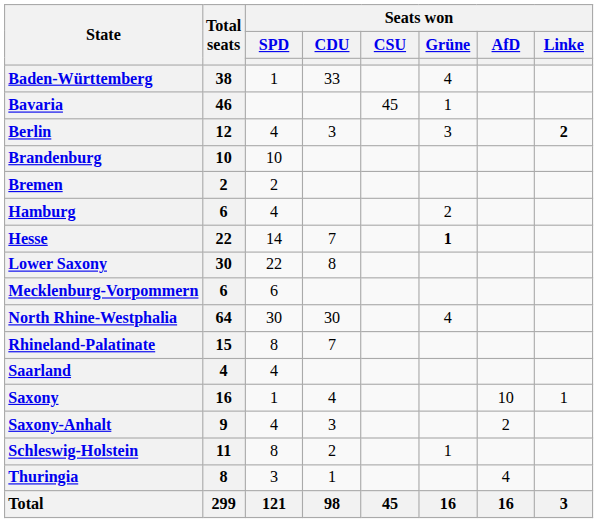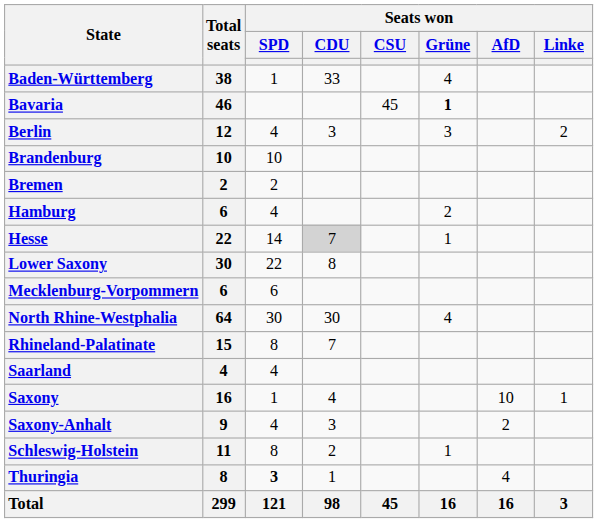(448, 105) normal -> (448, 105) bold
(564, 132) bold -> (564, 132) normal
(332, 238) no background -> (332, 238) lightgrey background
(448, 238) bold -> (448, 238) normal
(274, 477) normal -> (274, 477) bold
